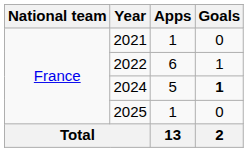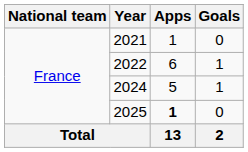(219, 87) bold -> (219, 87) normal
(173, 111) normal -> (173, 111) bold
